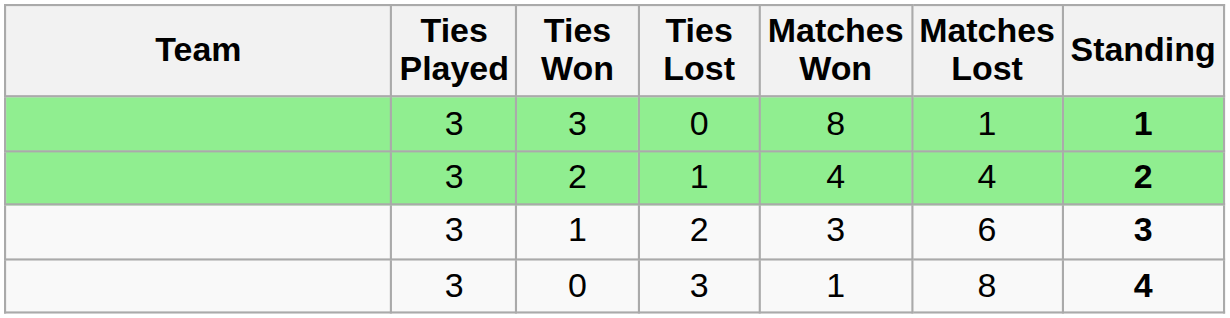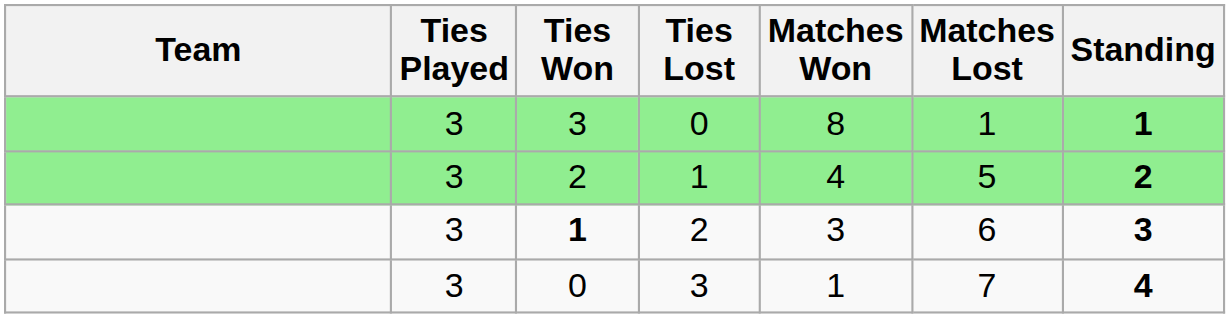(987, 177) 4 -> (987, 177) 5
(578, 230) normal -> (578, 230) bold
(987, 284) 8 -> (987, 284) 7
